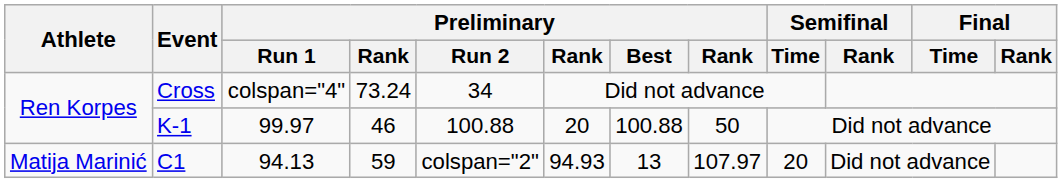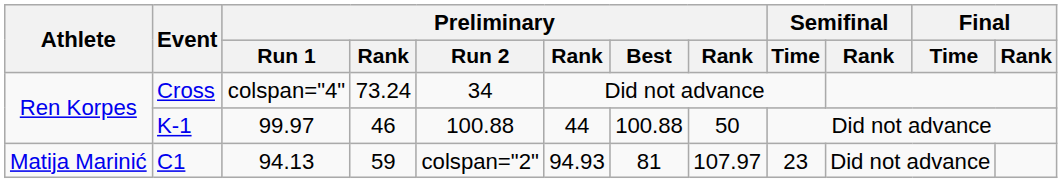(577, 126) 20 -> (577, 126) 44
(649, 161) 13 -> (649, 161) 81
(796, 161) 20 -> (796, 161) 23
